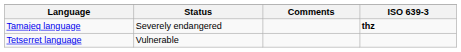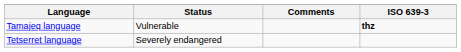(179, 26) Severely endangered -> (157, 26) Vulnerable
(157, 40) Vulnerable -> (179, 40) Severely endangered
